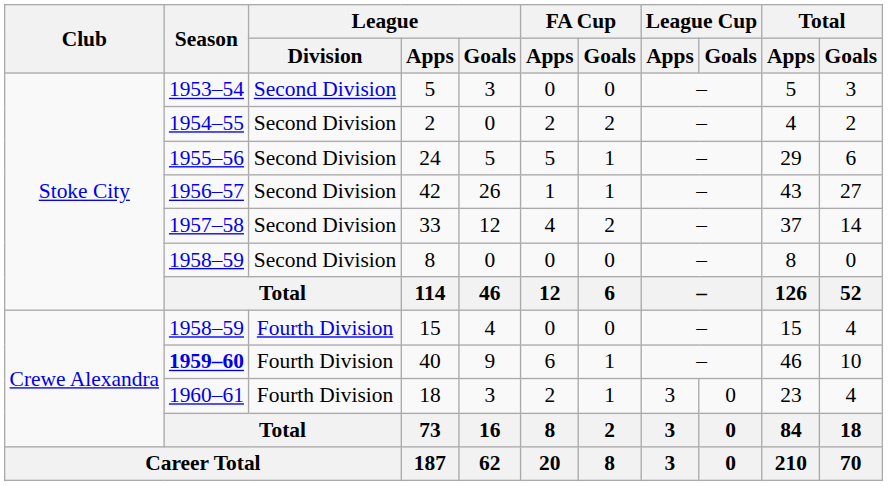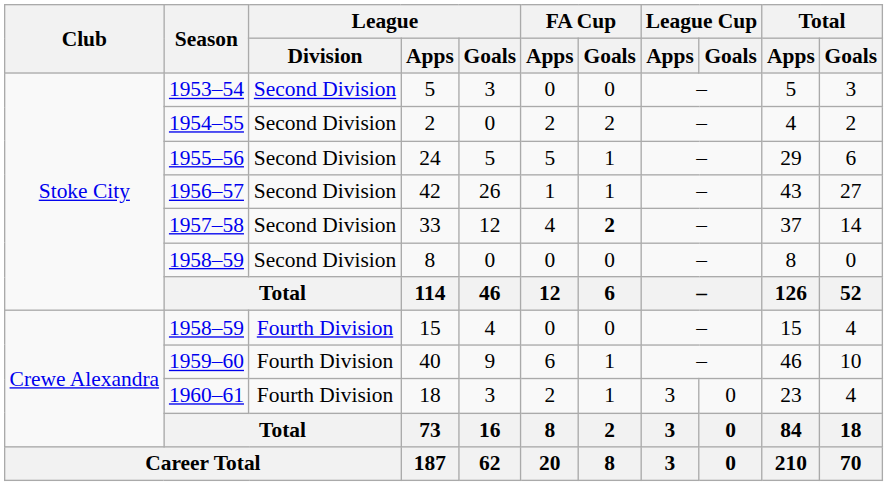(610, 225) normal -> (610, 225) bold
(206, 361) bold -> (206, 361) normal
